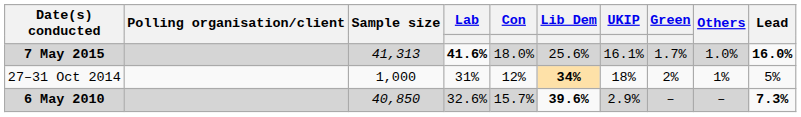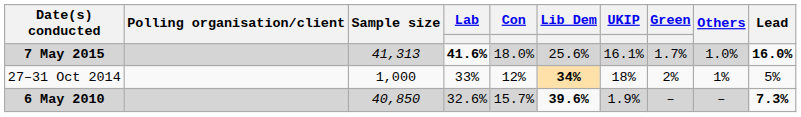(467, 77) 31% -> (467, 77) 33%
(624, 99) 2.9% -> (624, 99) 1.9%
